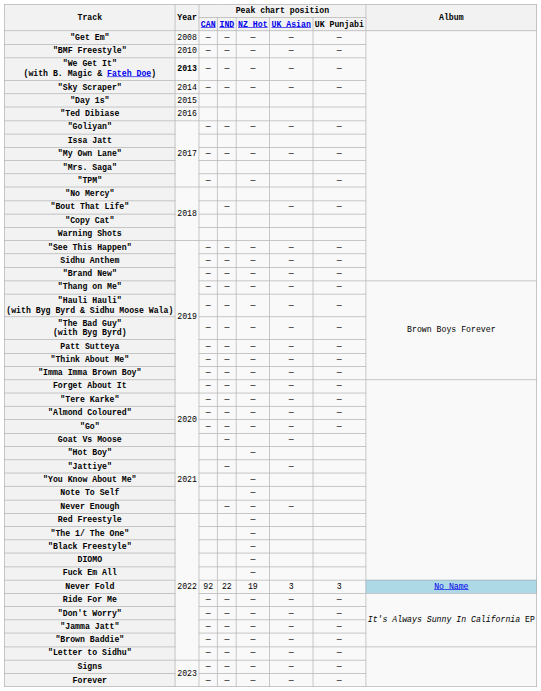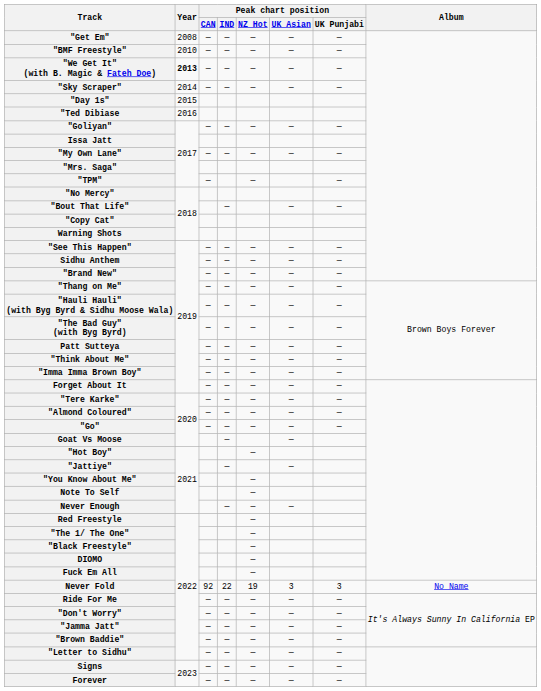(451, 587) lightblue background -> (451, 587) no background
